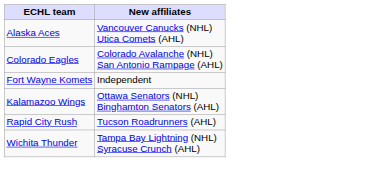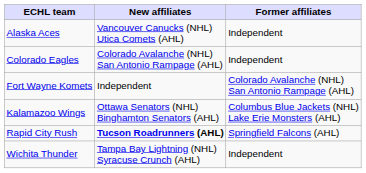+ column: (293, 12)
(156, 122) normal -> (160, 133) bold
